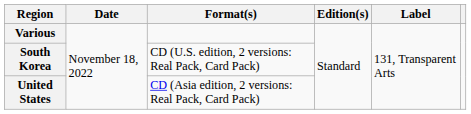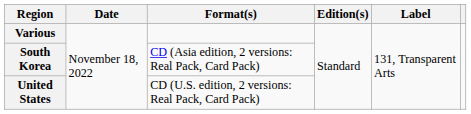(221, 59) CD (U.S. edition, 2 versions: Real Pack, Card Pack) -> (221, 59) CD (Asia edition, 2 versions: Real Pack, Card Pack)
(221, 92) CD (Asia edition, 2 versions: Real Pack, Card Pack) -> (221, 92) CD (U.S. edition, 2 versions: Real Pack, Card Pack)
